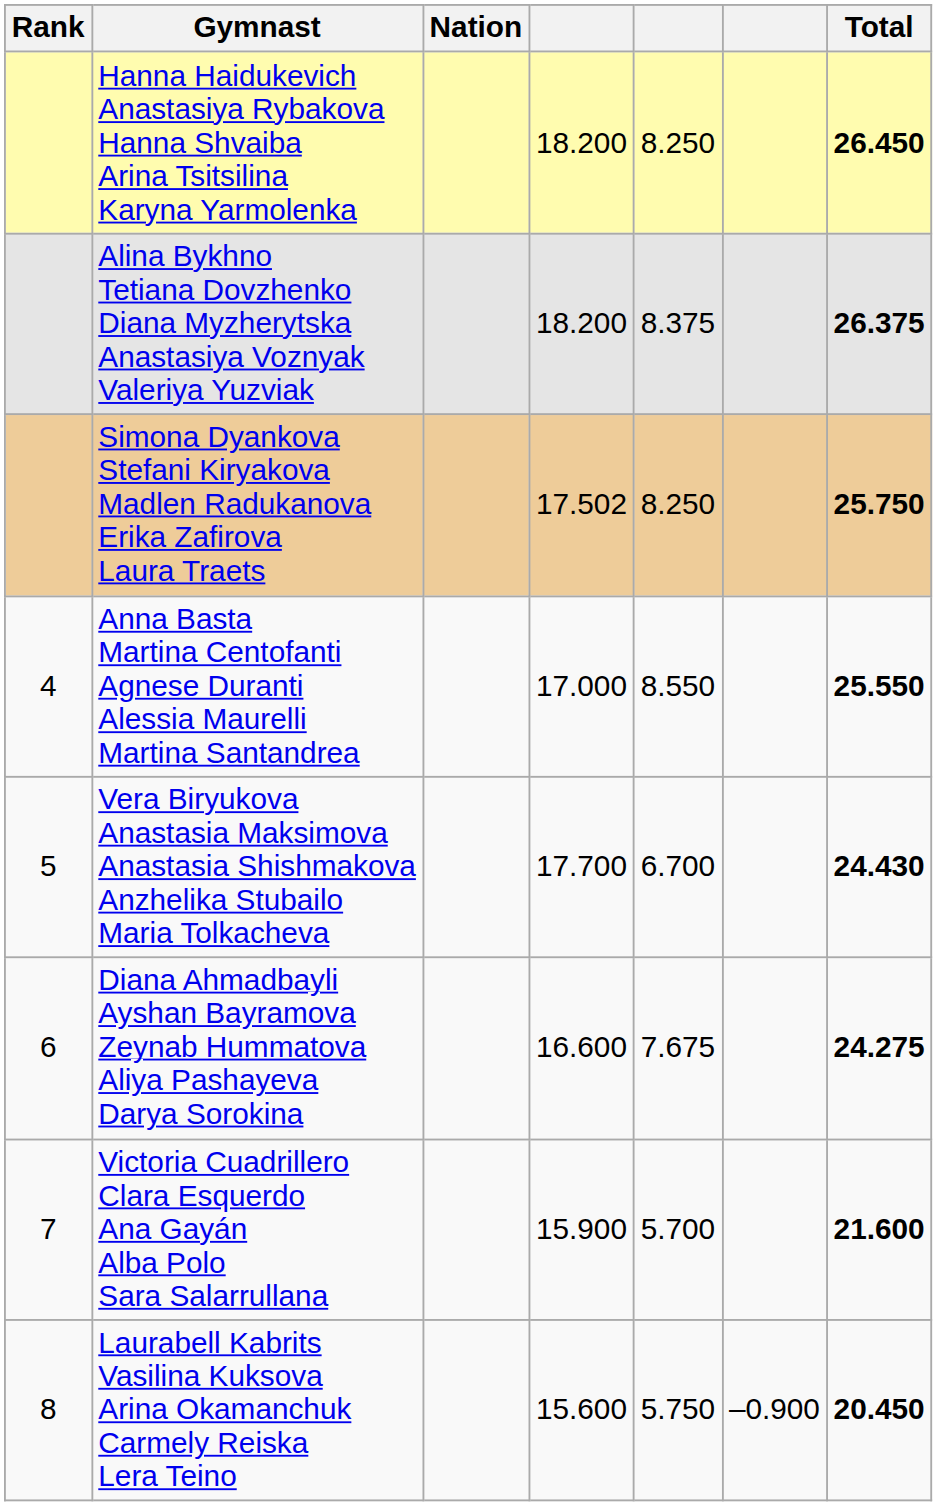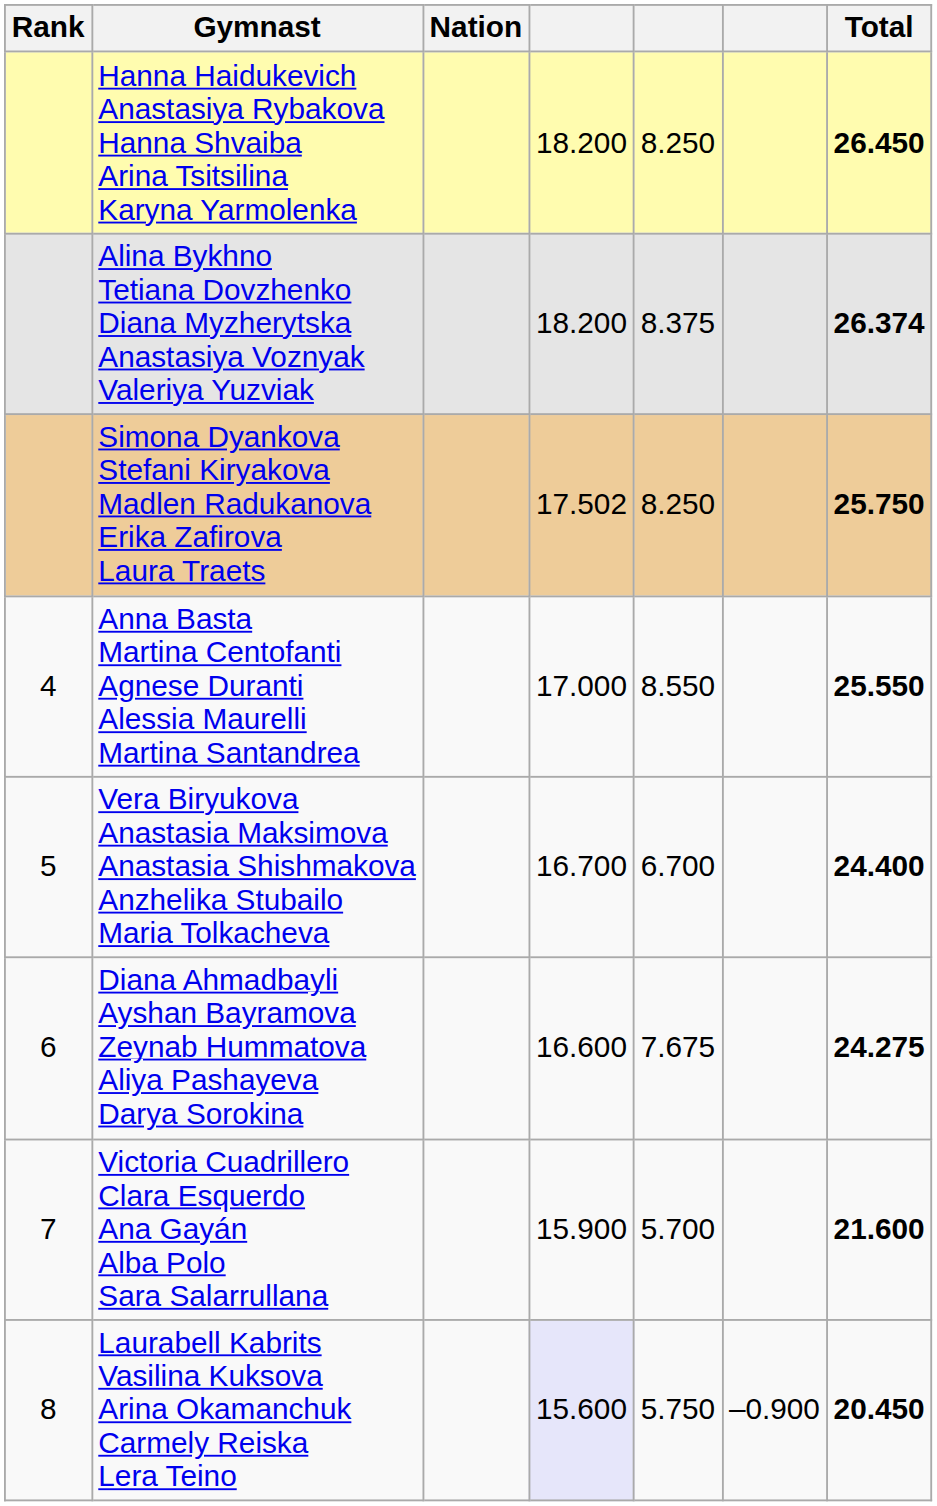(879, 323) 26.375 -> (879, 323) 26.374
(581, 866) 17.700 -> (581, 866) 16.700
(879, 866) 24.430 -> (879, 866) 24.400
(581, 1410) no background -> (581, 1410) lavender background
